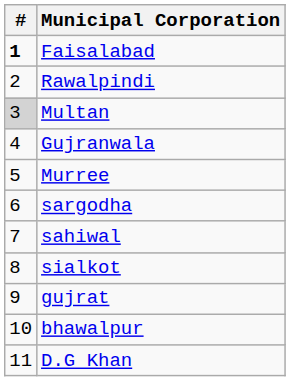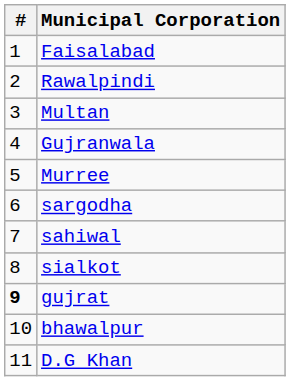(15, 51) bold -> (15, 51) normal
(15, 113) lightgrey background -> (15, 113) no background
(15, 299) normal -> (15, 299) bold
